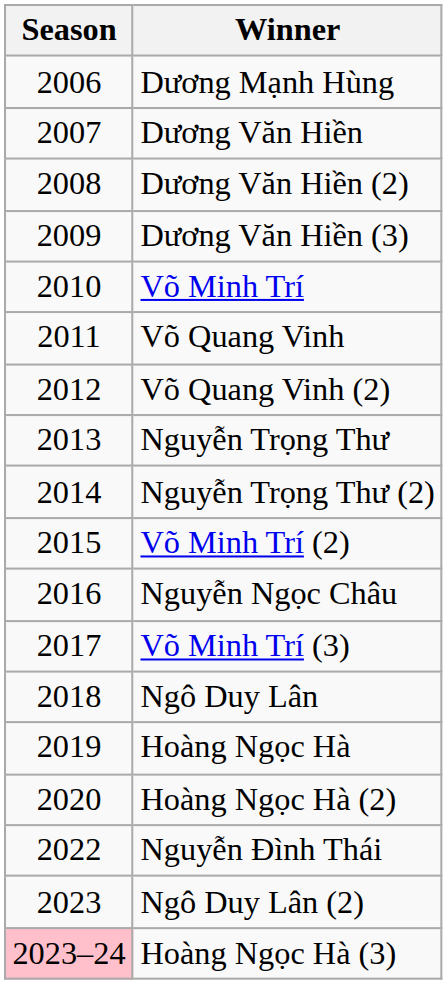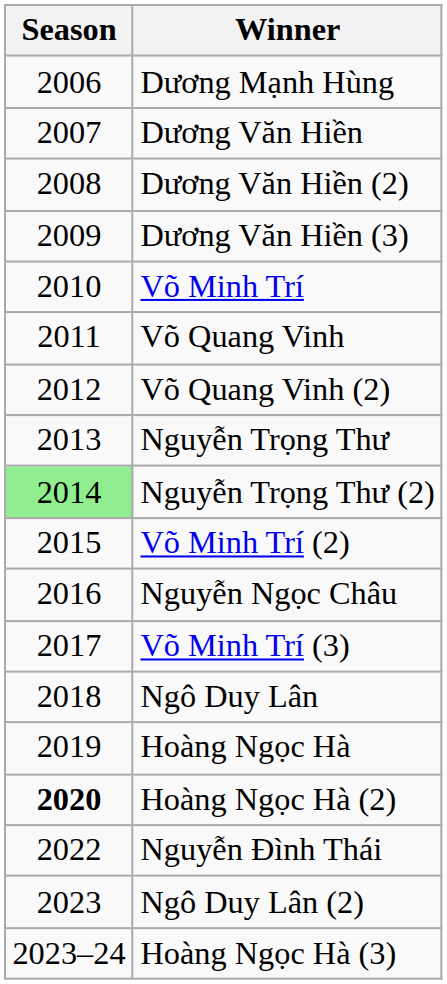(69, 491) no background -> (69, 491) lightgreen background
(69, 798) normal -> (69, 798) bold
(69, 952) pink background -> (69, 952) no background
